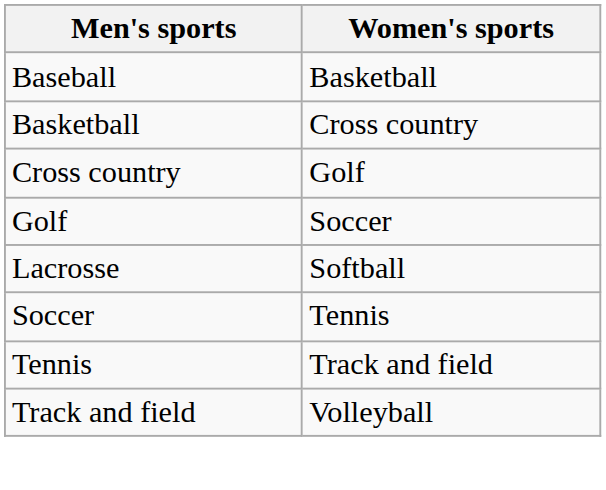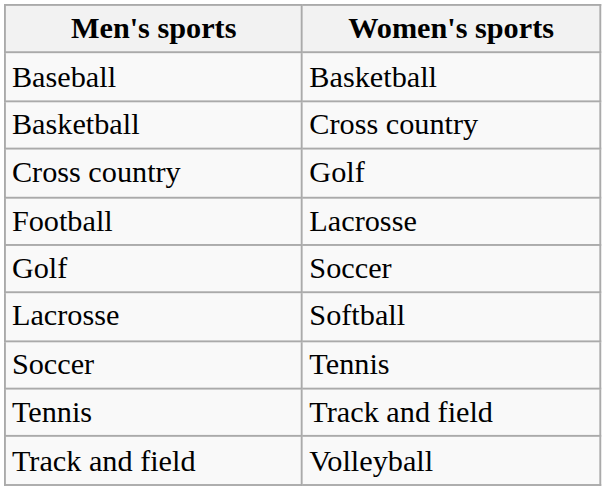+ row: (62, 220)
